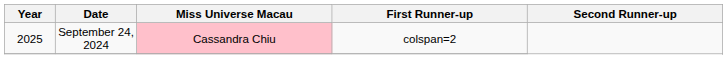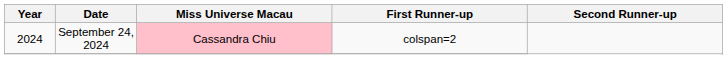(30, 38) 2025 -> (30, 38) 2024
